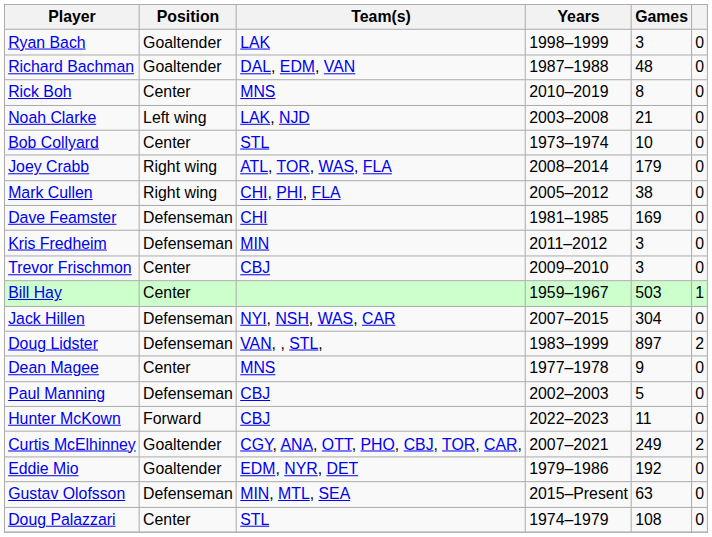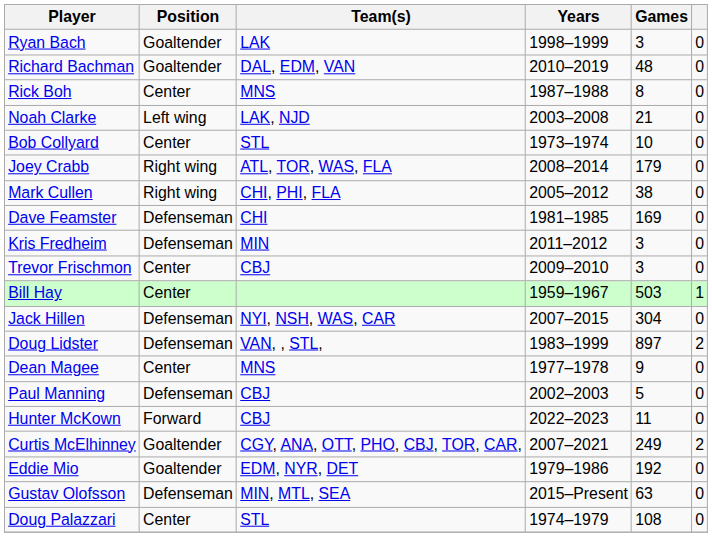(569, 67) 1987–1988 -> (569, 67) 2010–2019
(569, 92) 2010–2019 -> (569, 92) 1987–1988
